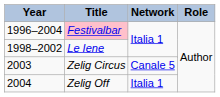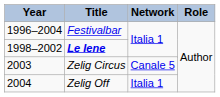(94, 30) pink background -> (94, 30) no background
(86, 48) normal -> (86, 48) bold
